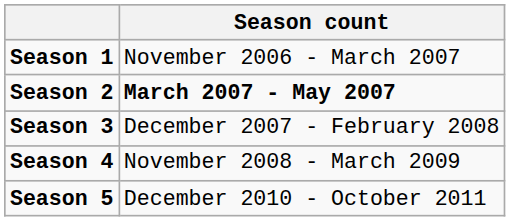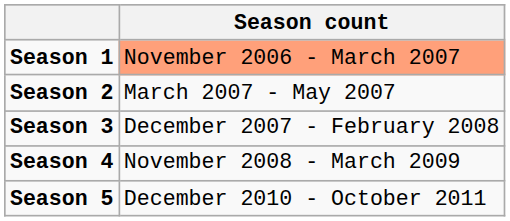(292, 58) no background -> (292, 58) lightsalmon background
(260, 93) bold -> (260, 93) normal
